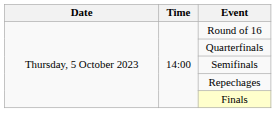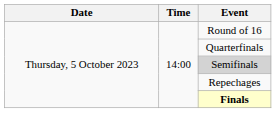(234, 64) no background -> (234, 64) lightgrey background
(234, 99) normal -> (234, 99) bold
